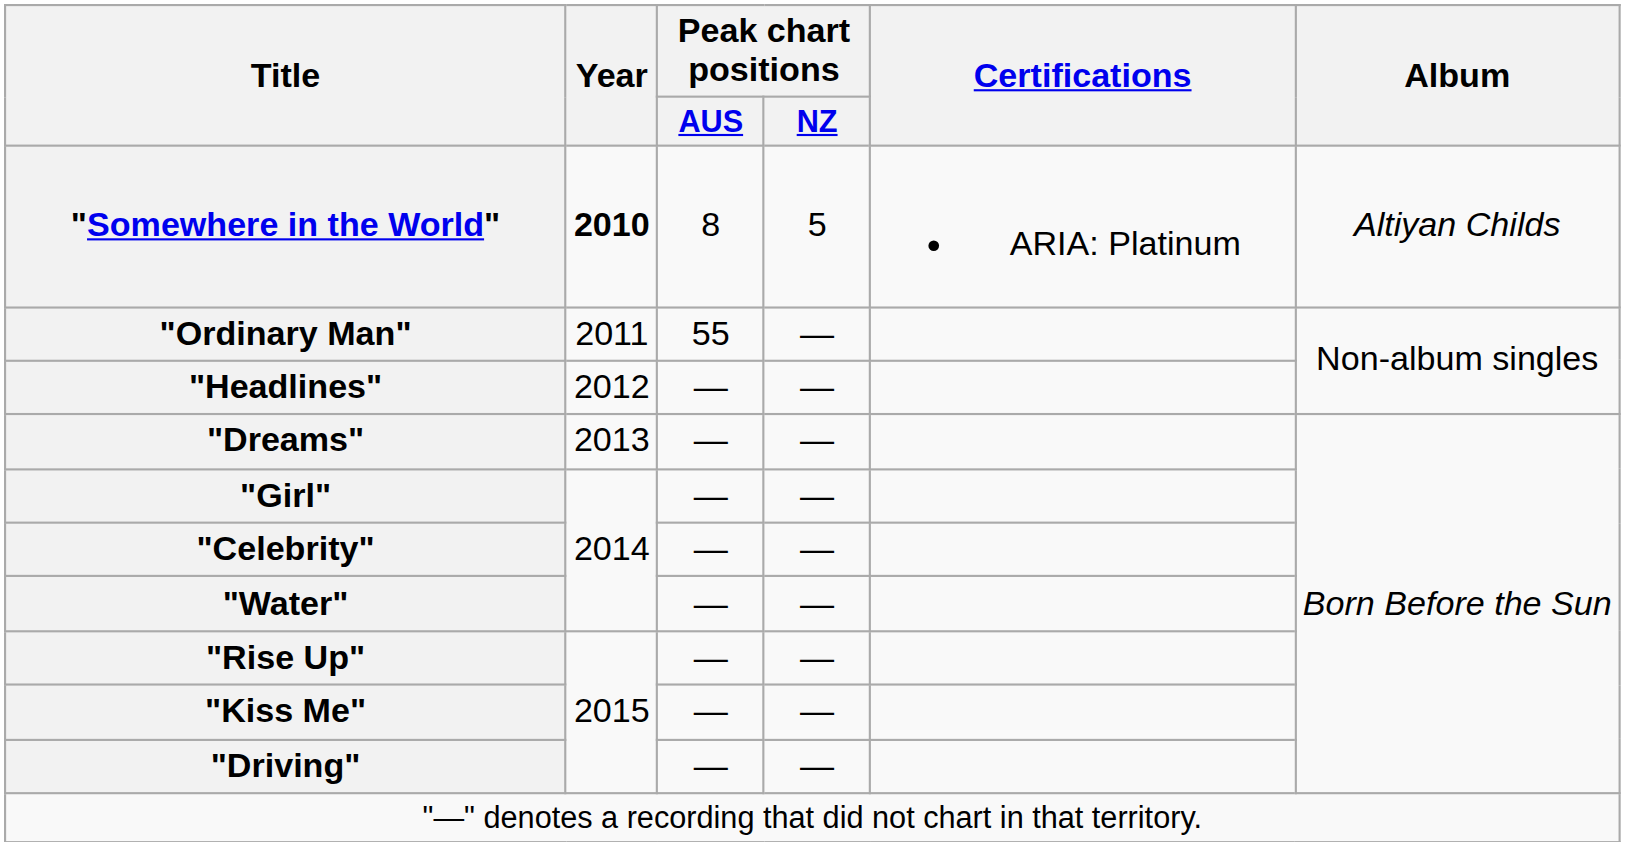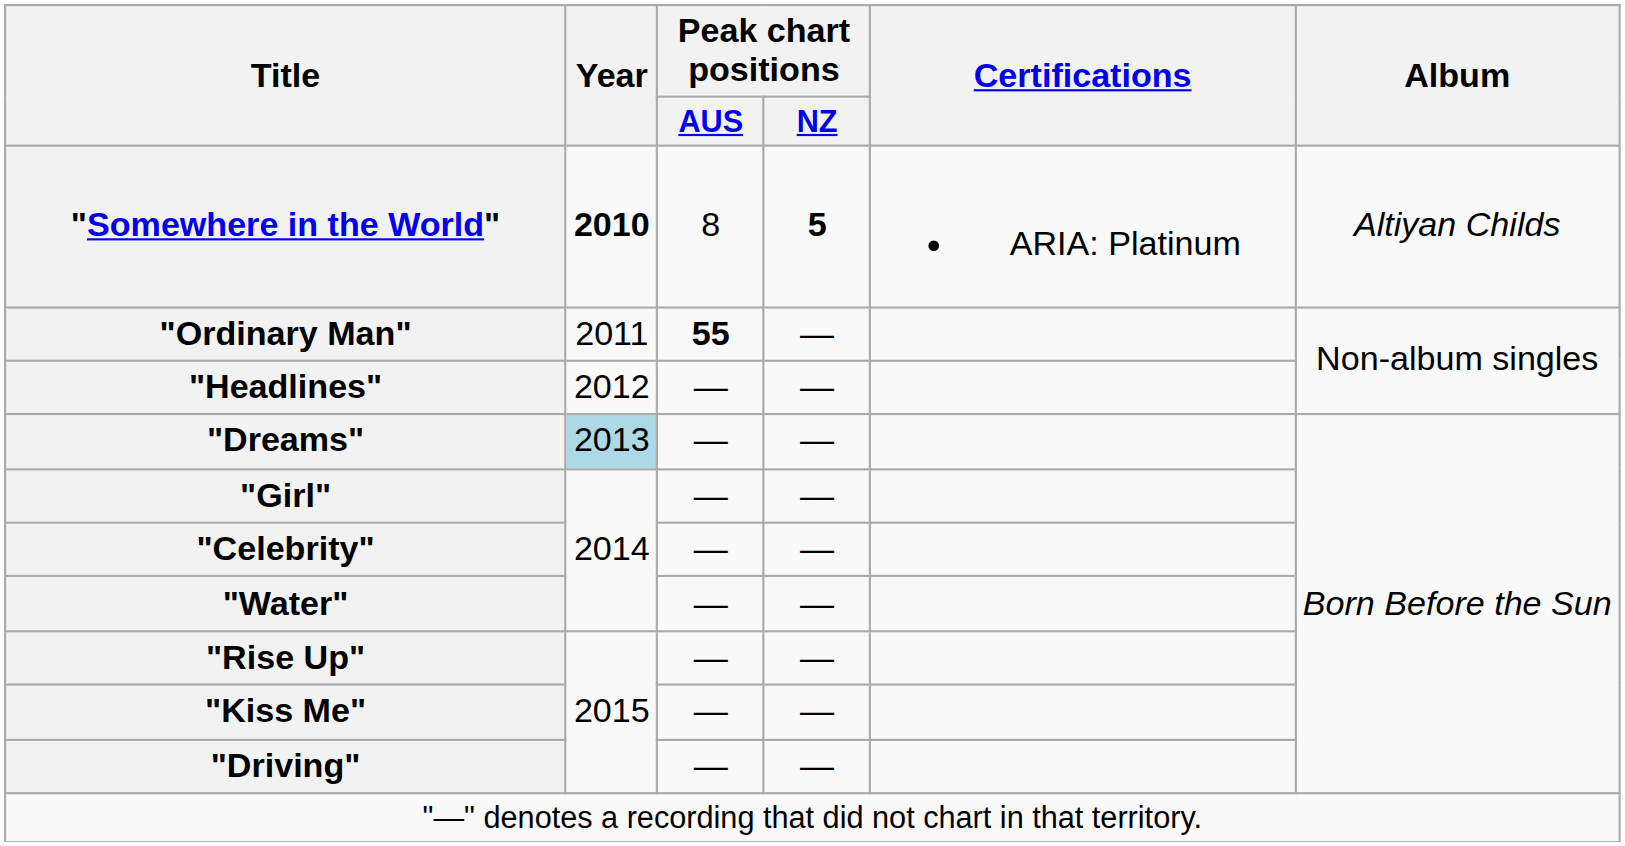(817, 225) normal -> (817, 225) bold
(711, 332) normal -> (711, 332) bold
(612, 441) no background -> (612, 441) lightblue background
